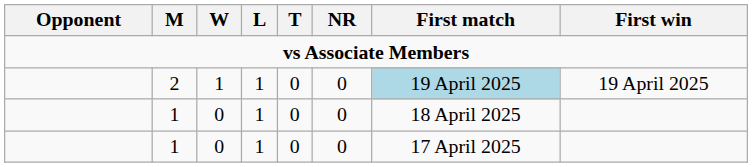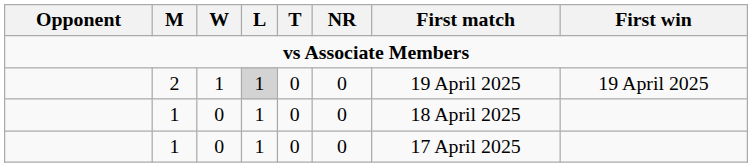(260, 83) no background -> (260, 83) lightgrey background
(466, 83) lightblue background -> (466, 83) no background
